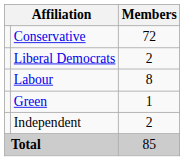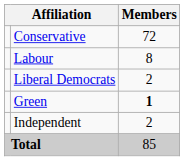rows swapped: (33, 79) <-> (65, 58)
(149, 101) normal -> (149, 101) bold
